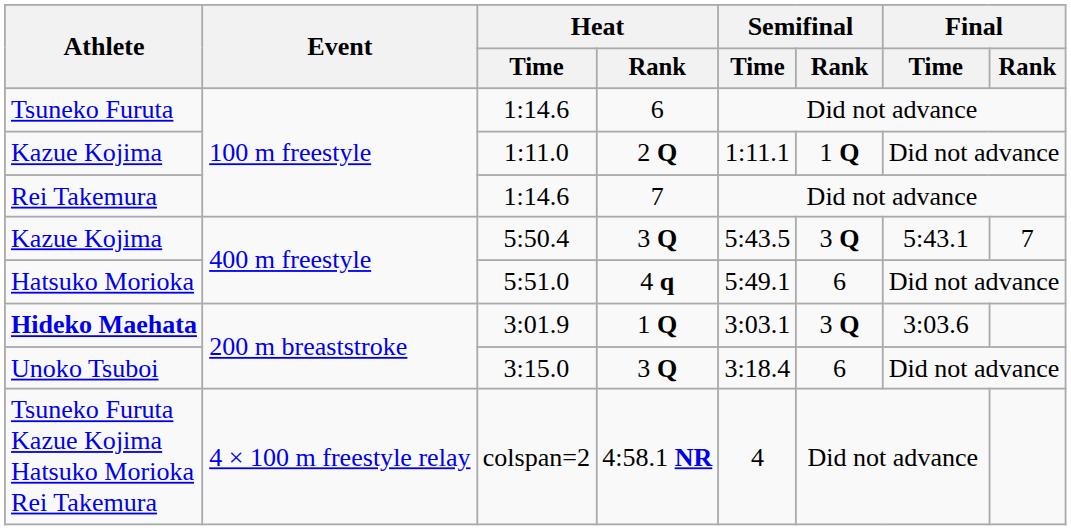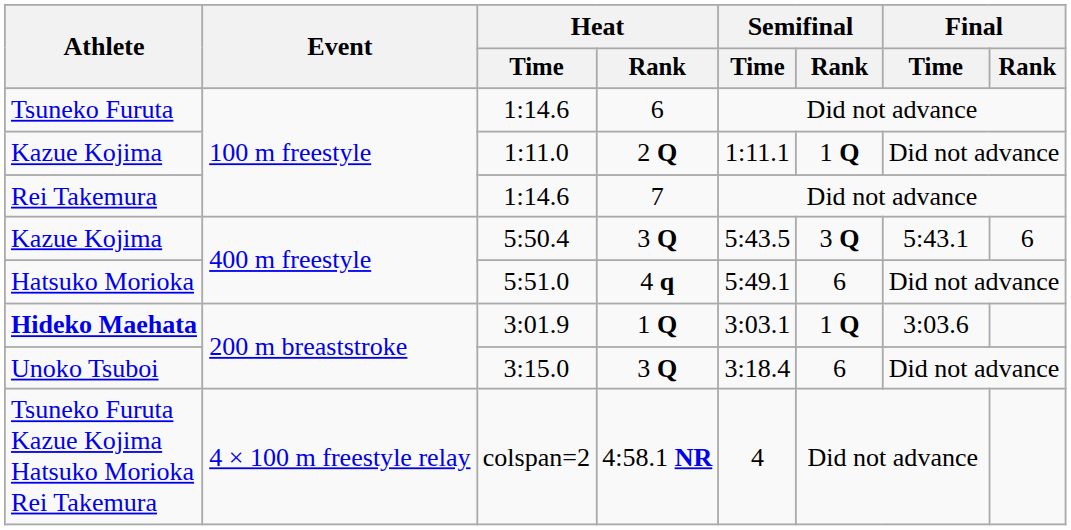(1027, 239) 7 -> (1027, 239) 6
(840, 324) 3 Q -> (840, 324) 1 Q
